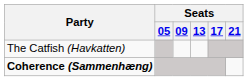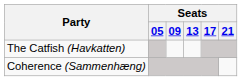(80, 66) bold -> (76, 66) normal
